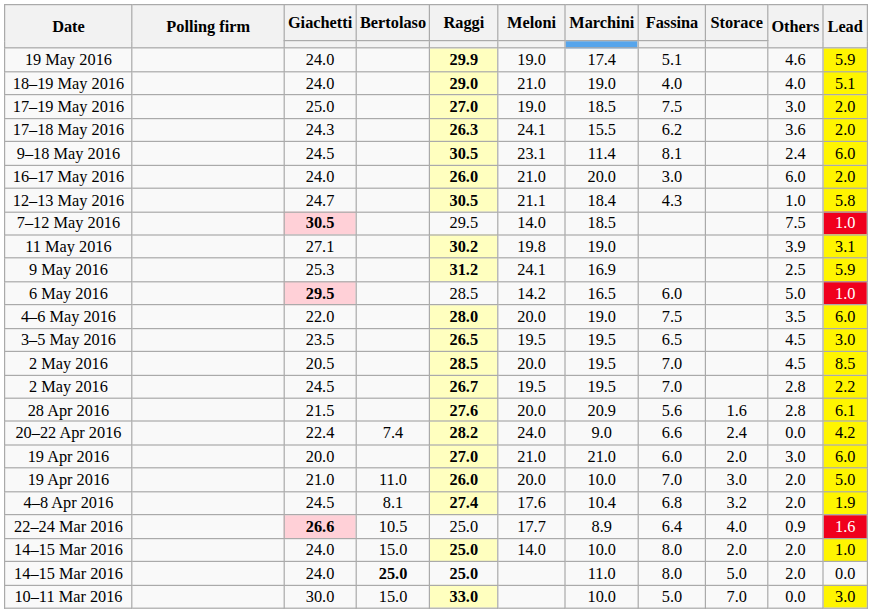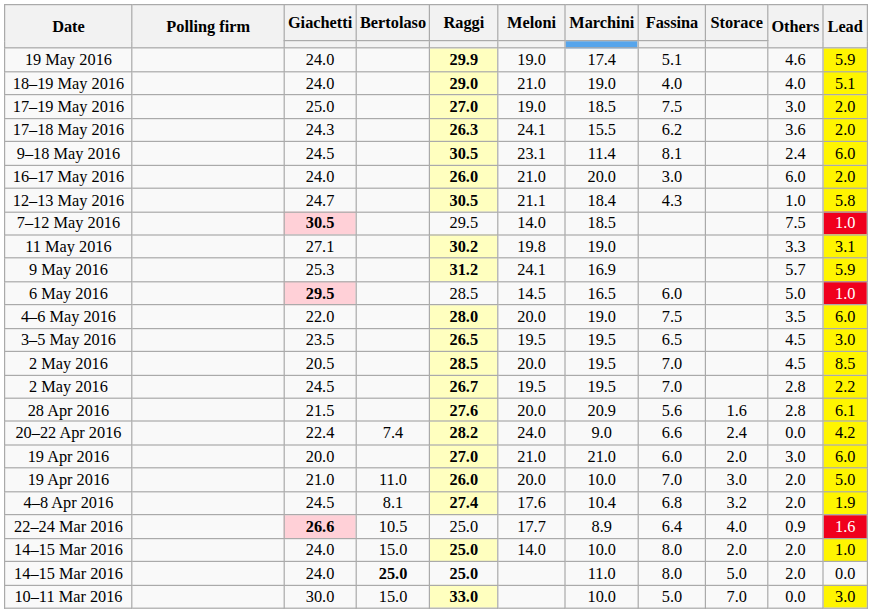(795, 246) 3.9 -> (795, 246) 3.3
(795, 270) 2.5 -> (795, 270) 5.7
(532, 293) 14.2 -> (532, 293) 14.5
